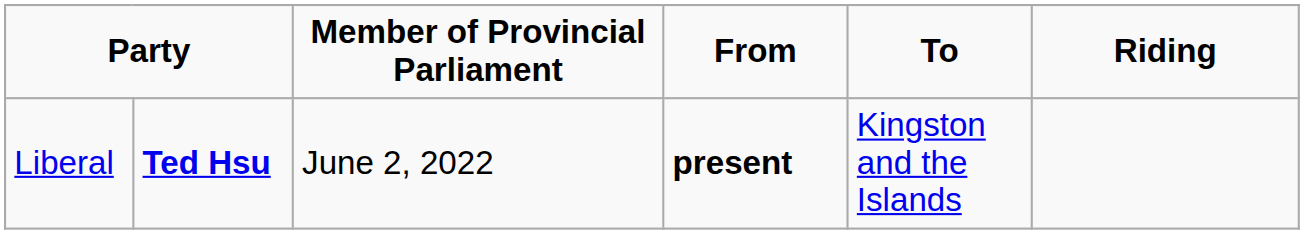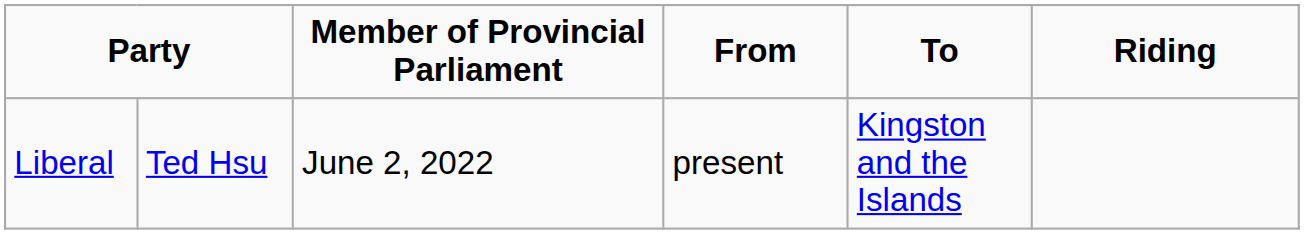(207, 162) bold -> (207, 162) normal
(732, 162) bold -> (728, 162) normal
